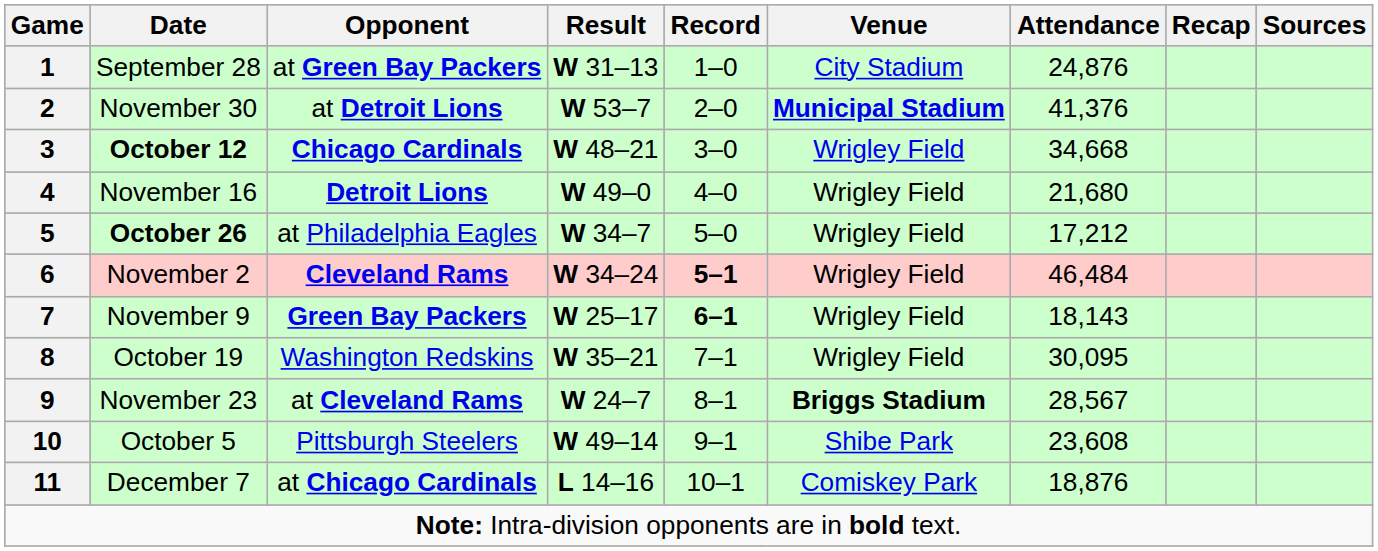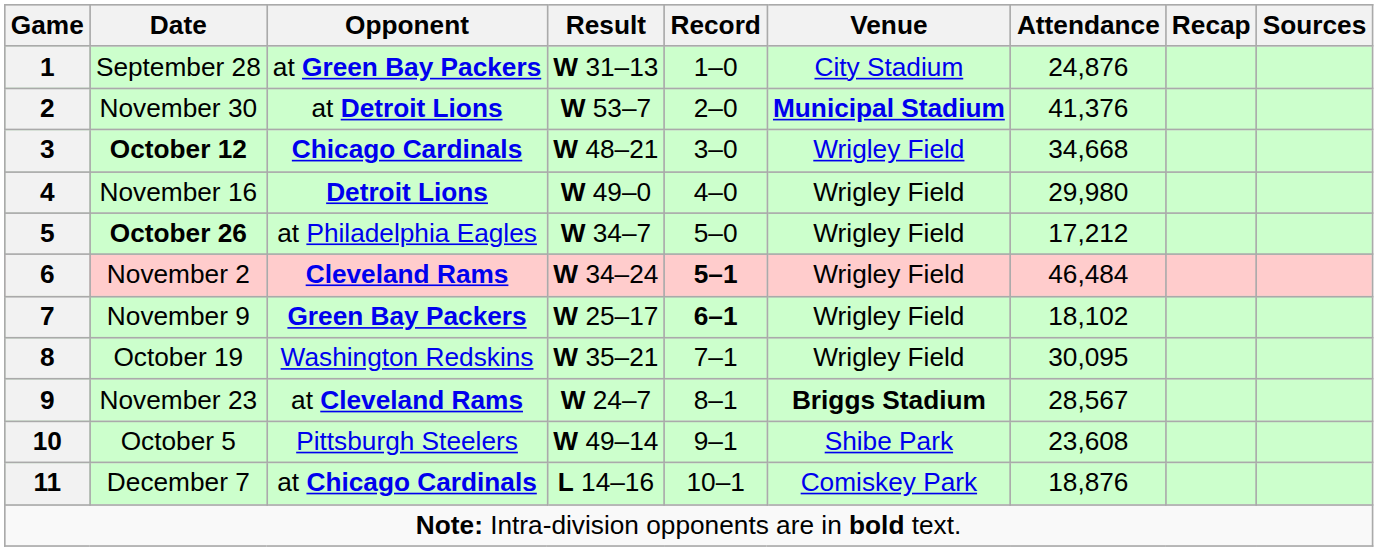(1088, 191) 21,680 -> (1088, 191) 29,980
(1088, 316) 18,143 -> (1088, 316) 18,102
